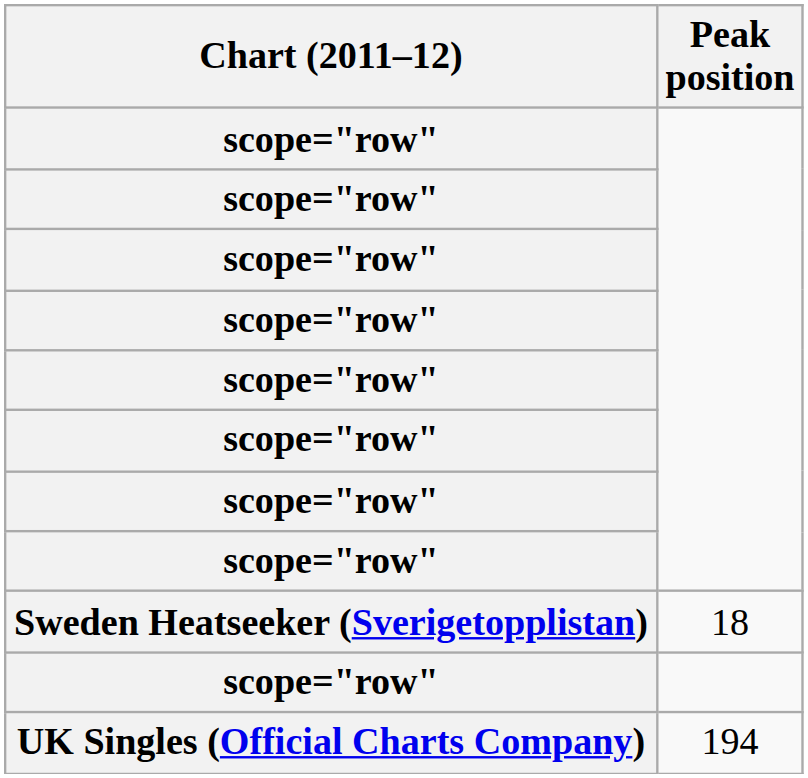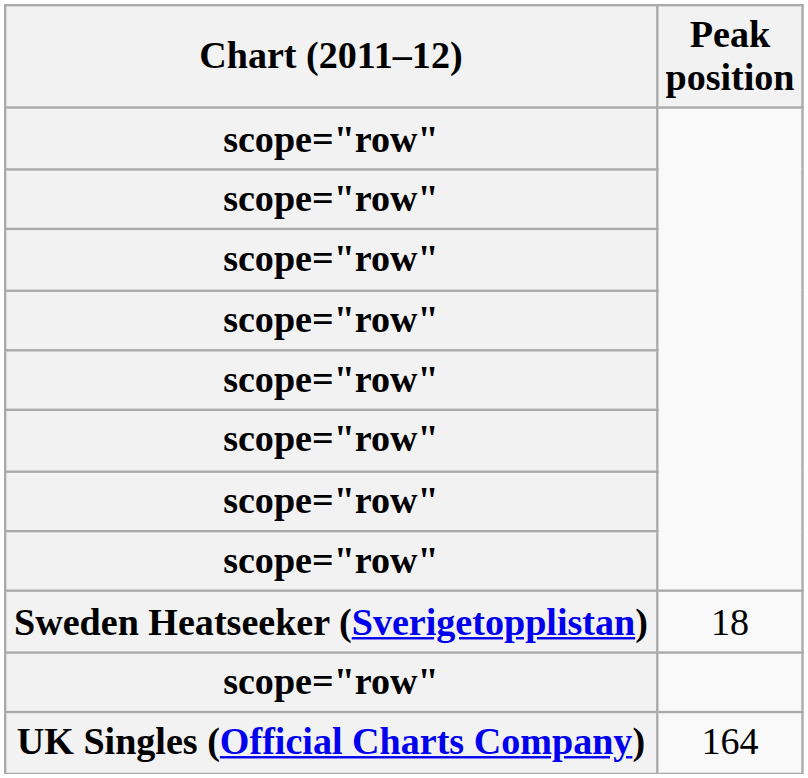(730, 741) 194 -> (730, 741) 164
